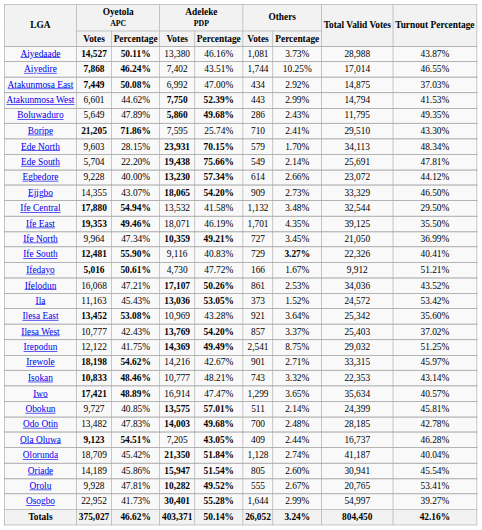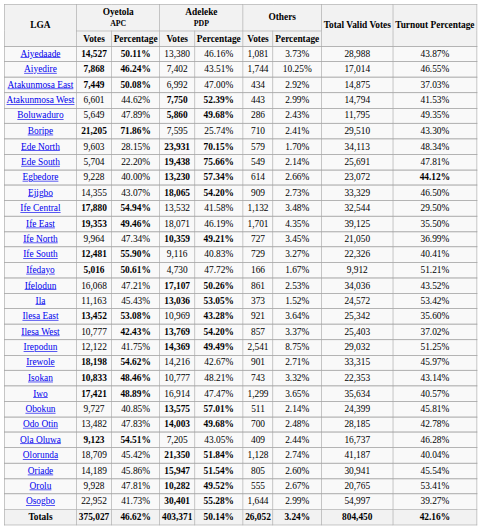(435, 178) normal -> (435, 178) bold
(297, 255) bold -> (297, 255) normal
(219, 316) normal -> (219, 316) bold
(136, 332) normal -> (136, 332) bold
(219, 440) bold -> (219, 440) normal
